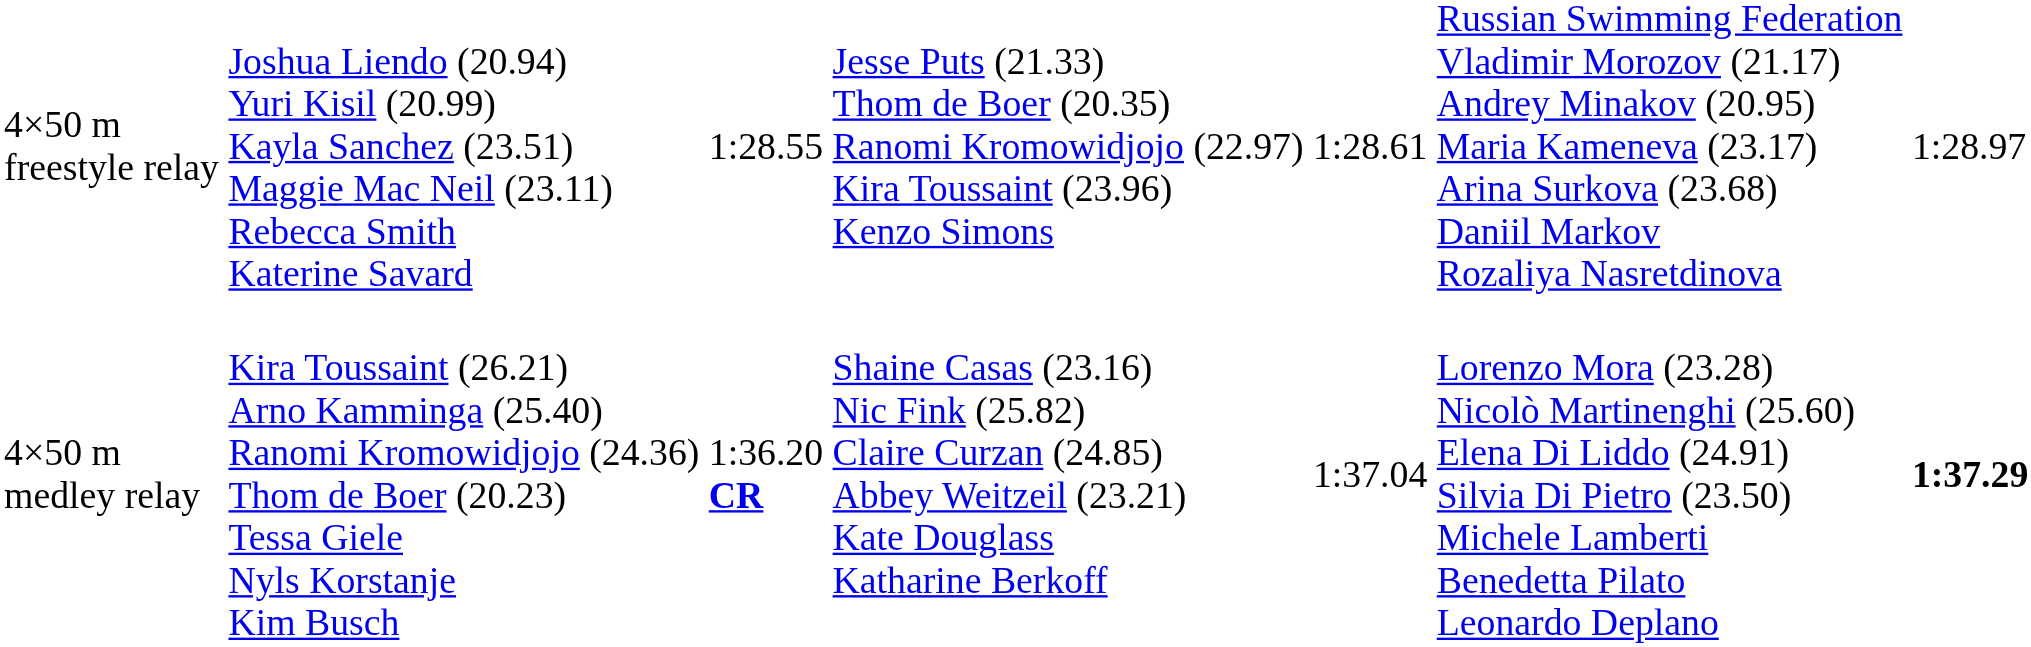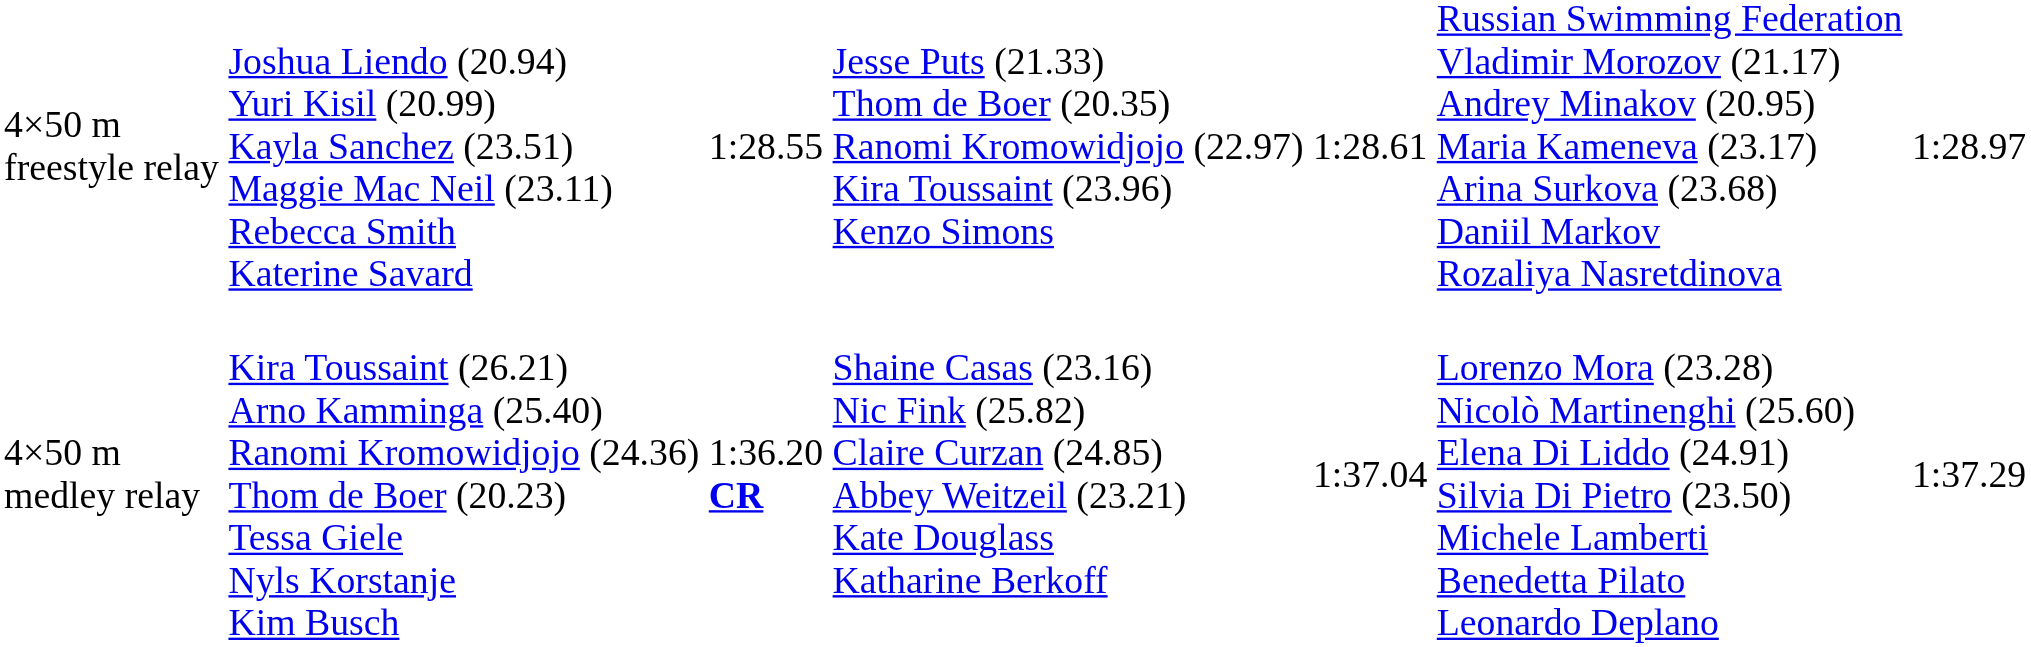(1970, 474) bold -> (1969, 474) normal
